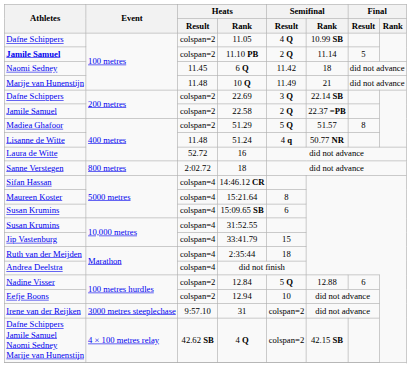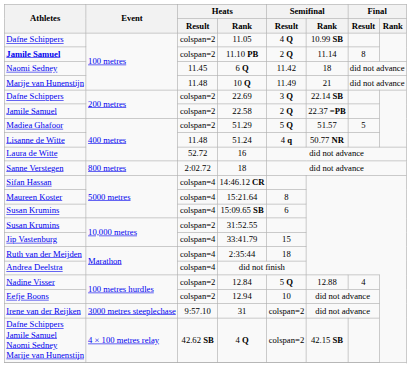(363, 54) 5 -> (363, 54) 8
(363, 126) 8 -> (363, 126) 5
(198, 225) colspan=4 -> (198, 225) colspan=2
(363, 282) 6 -> (363, 282) 4
